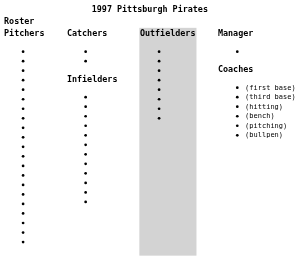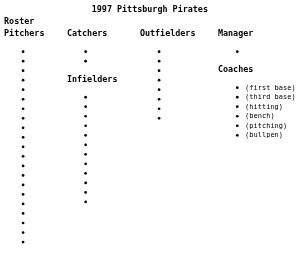(168, 76) lightgrey background -> (168, 76) no background
